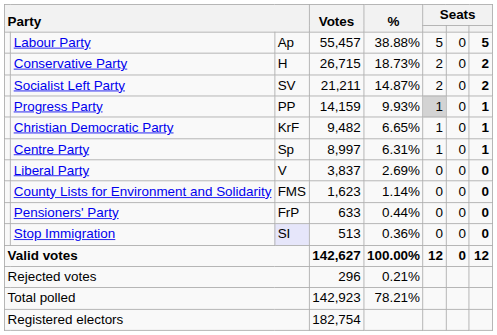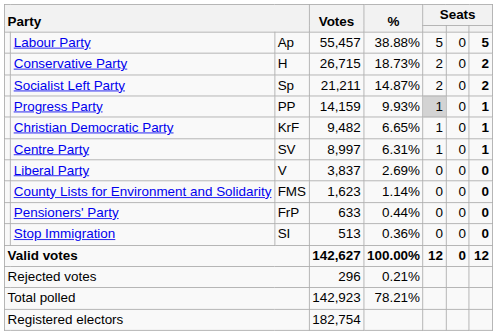(287, 85) SV -> (286, 85) Sp
(286, 149) Sp -> (287, 149) SV
(284, 234) lavender background -> (284, 234) no background
